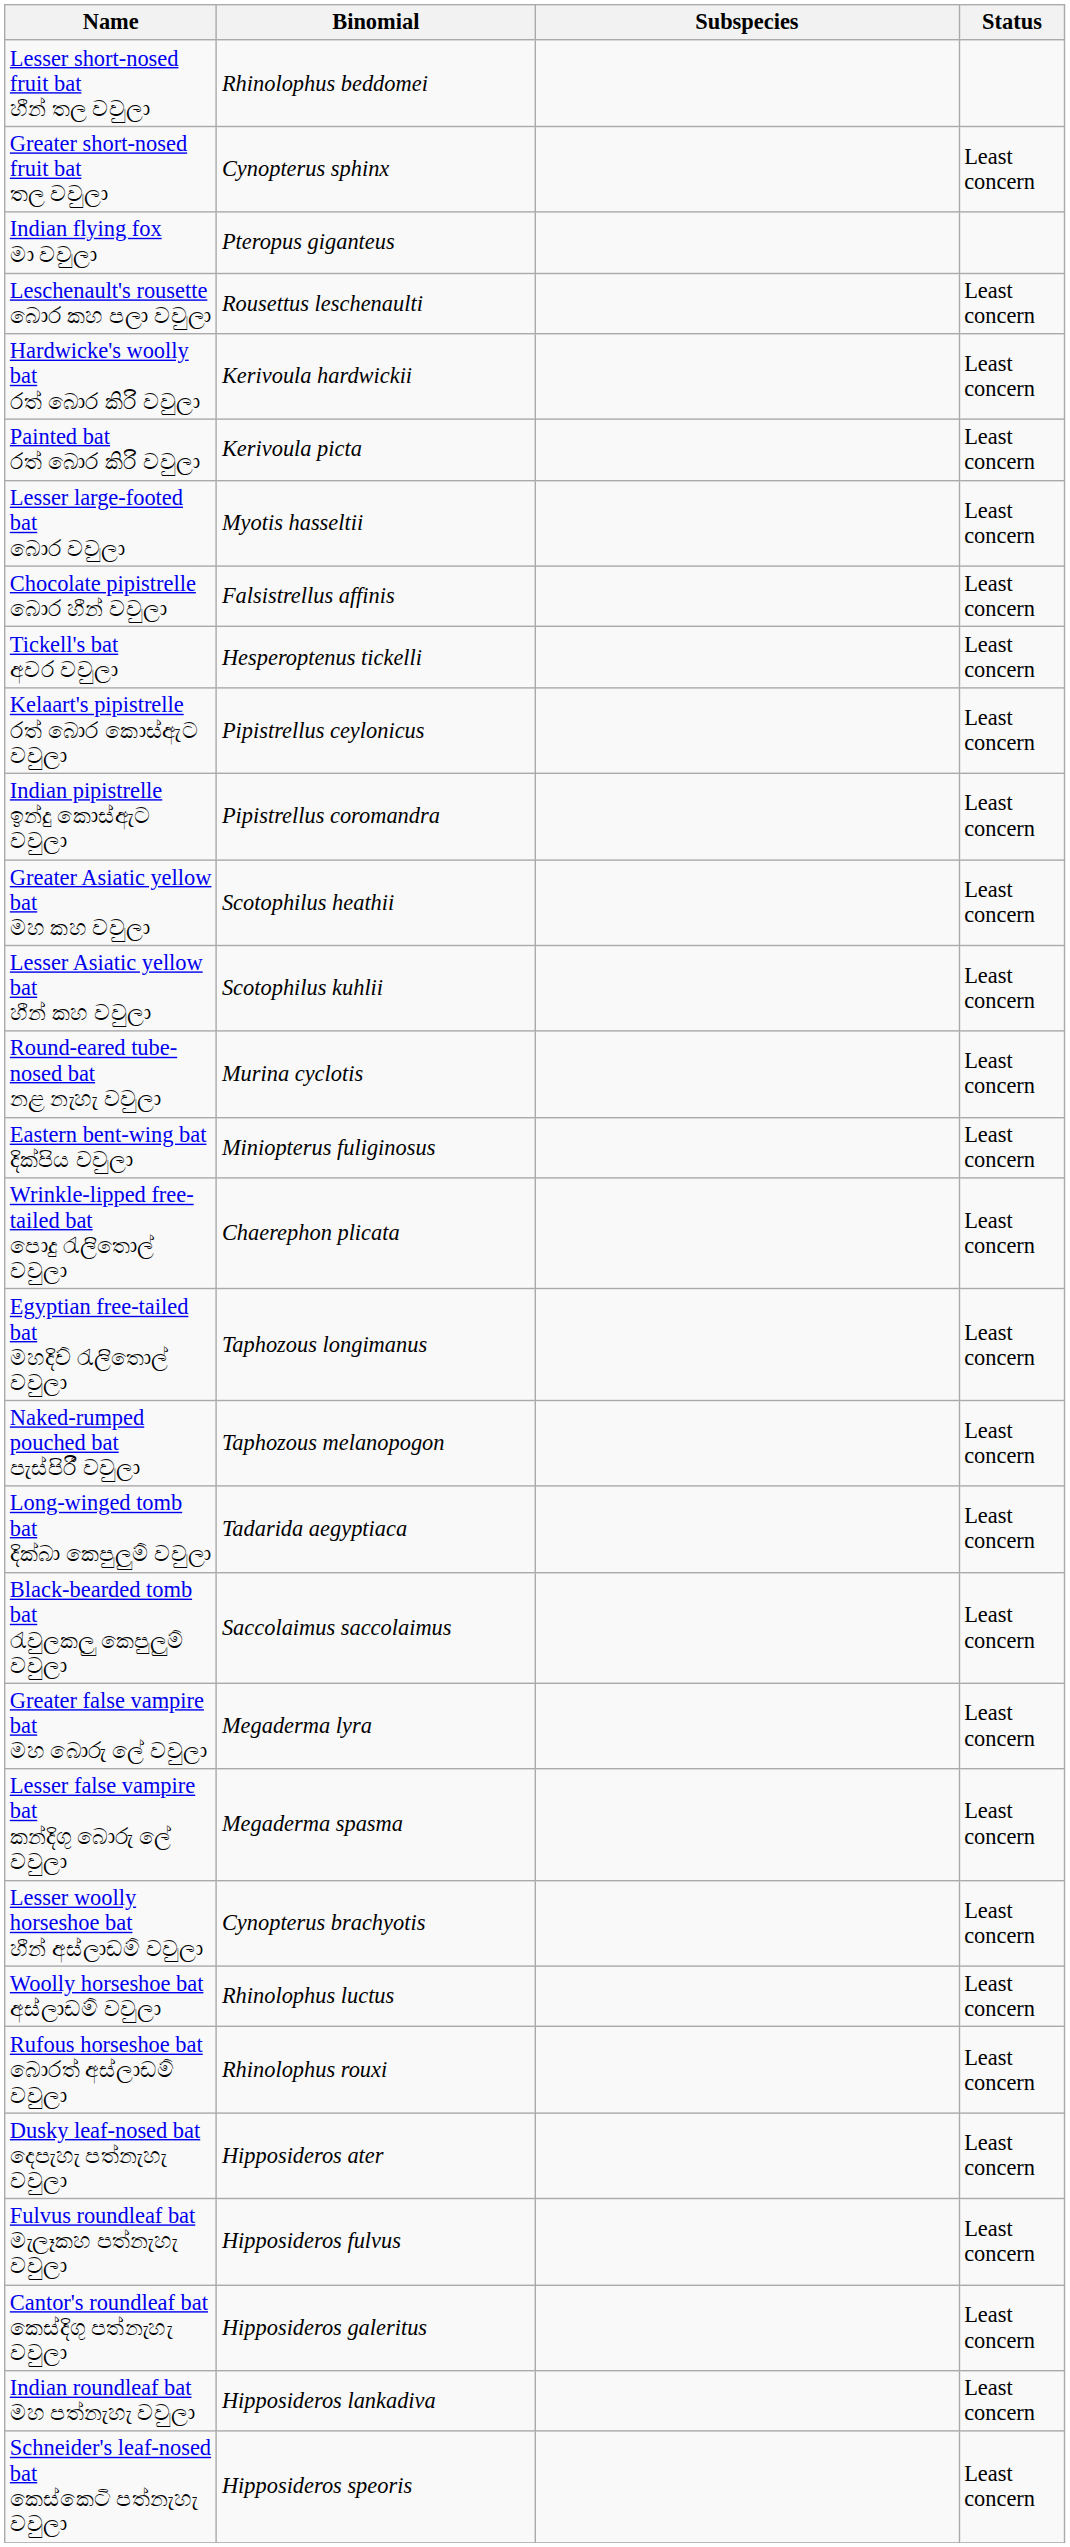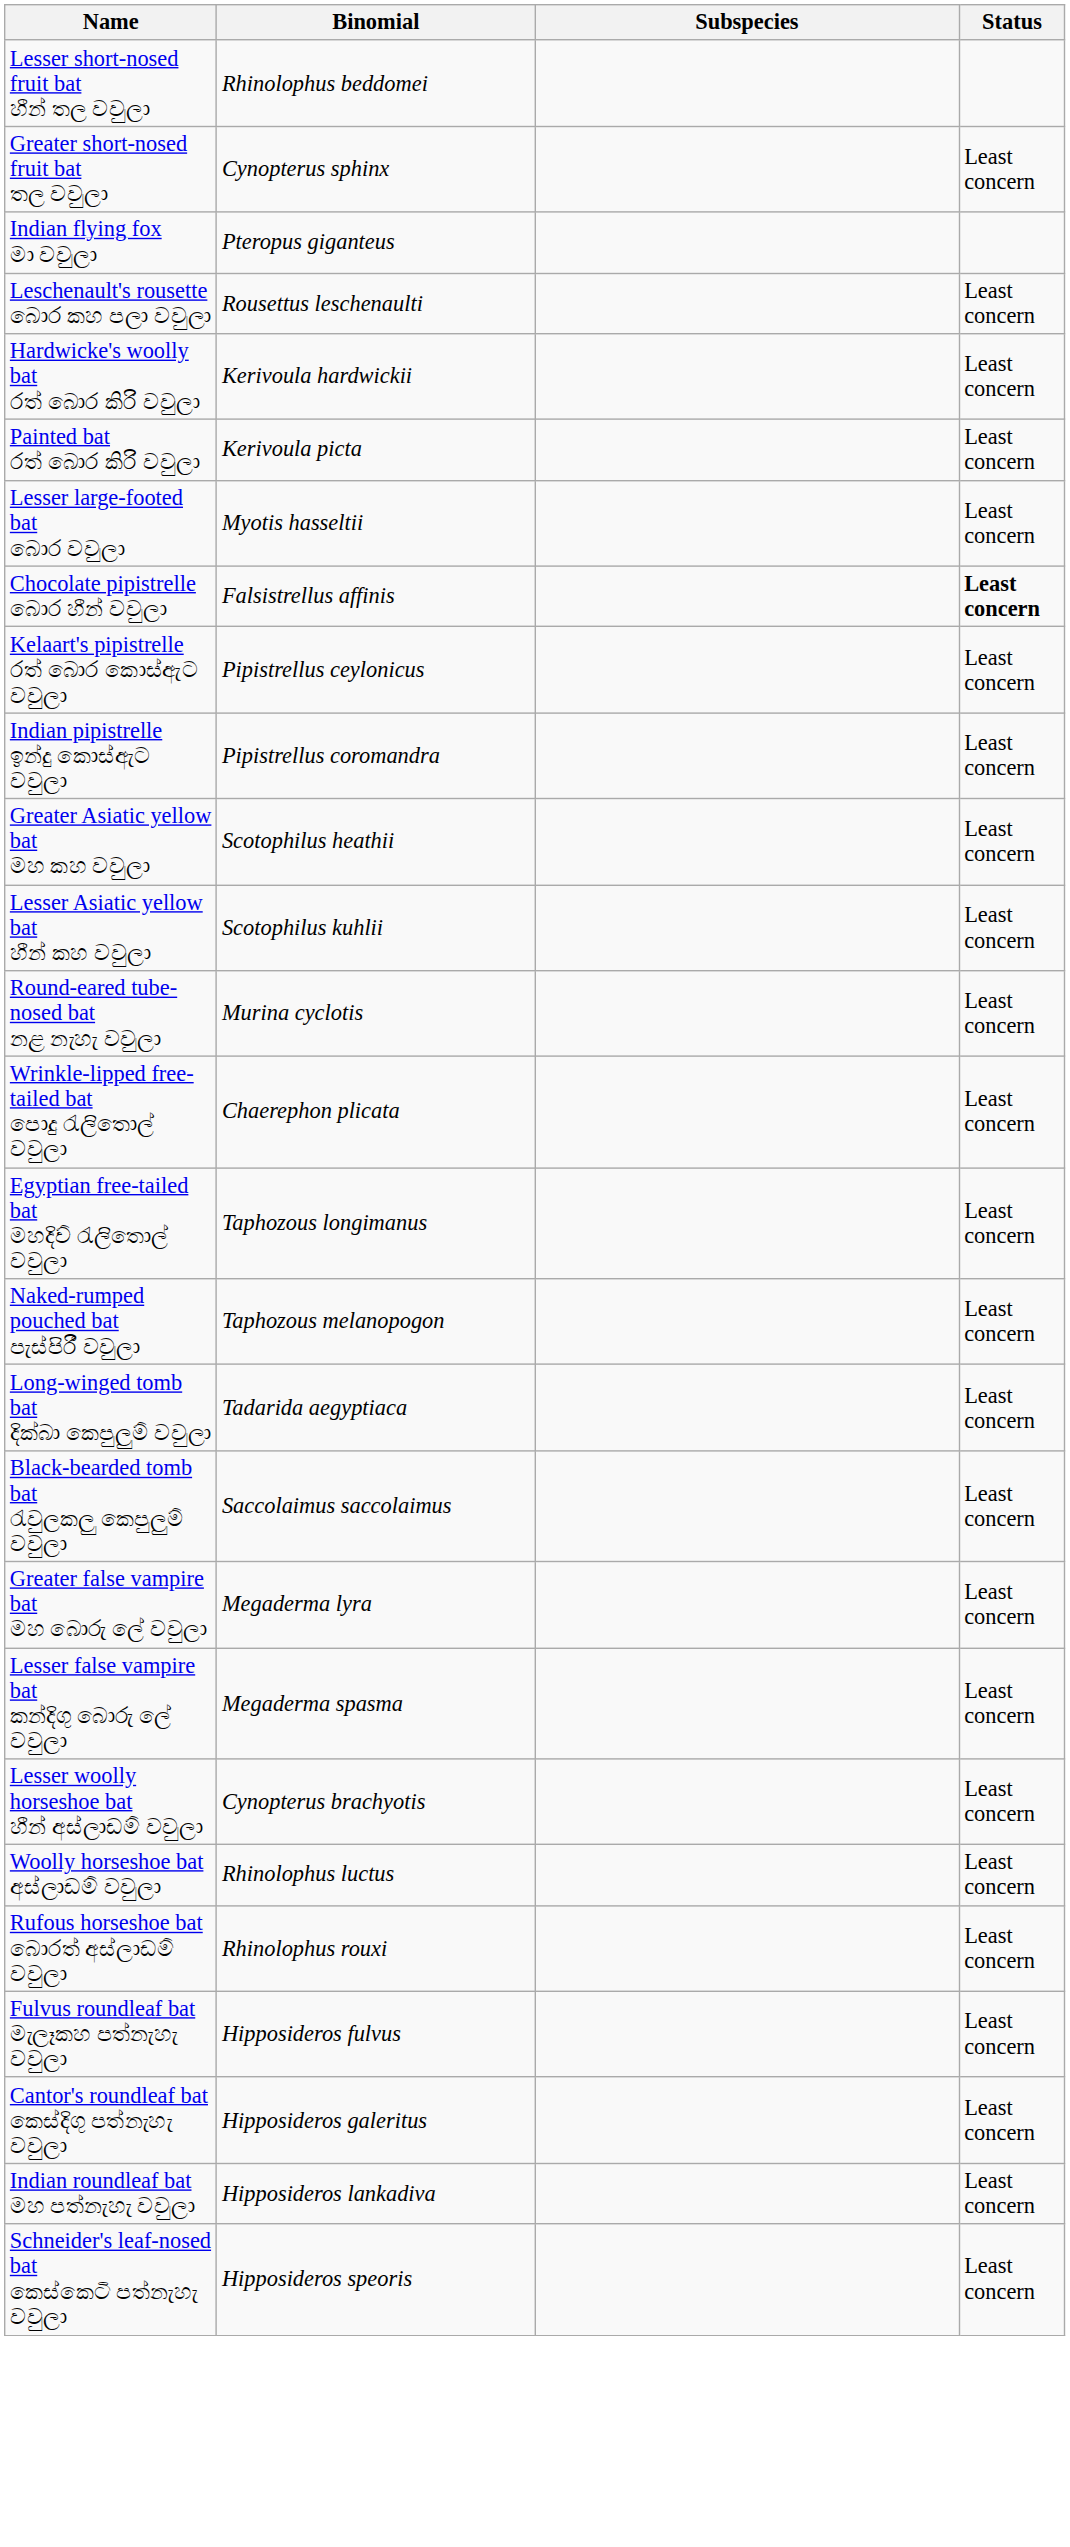(1000, 596) normal -> (1002, 596) bold
- row: (64, 656)
- row: (108, 1147)
- row: (105, 2155)
